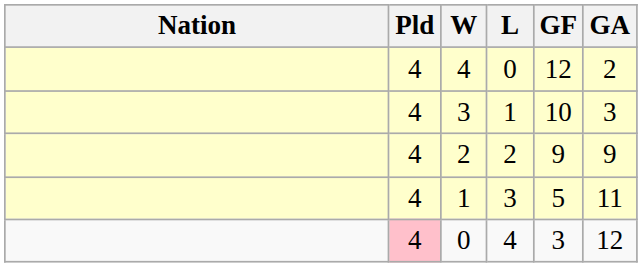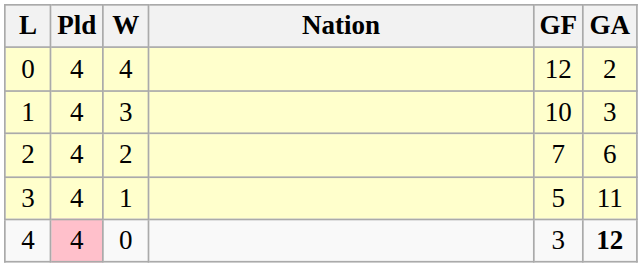columns swapped: (197, 25) <-> (510, 25)
(558, 154) 9 -> (558, 154) 7
(610, 154) 9 -> (610, 154) 6
(610, 240) normal -> (610, 240) bold
